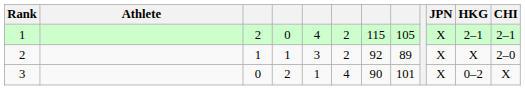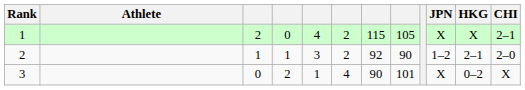(473, 34) 2–1 -> (473, 34) X
(405, 54) 89 -> (405, 54) 90
(441, 54) X -> (441, 54) 1–2
(473, 54) X -> (473, 54) 2–1
